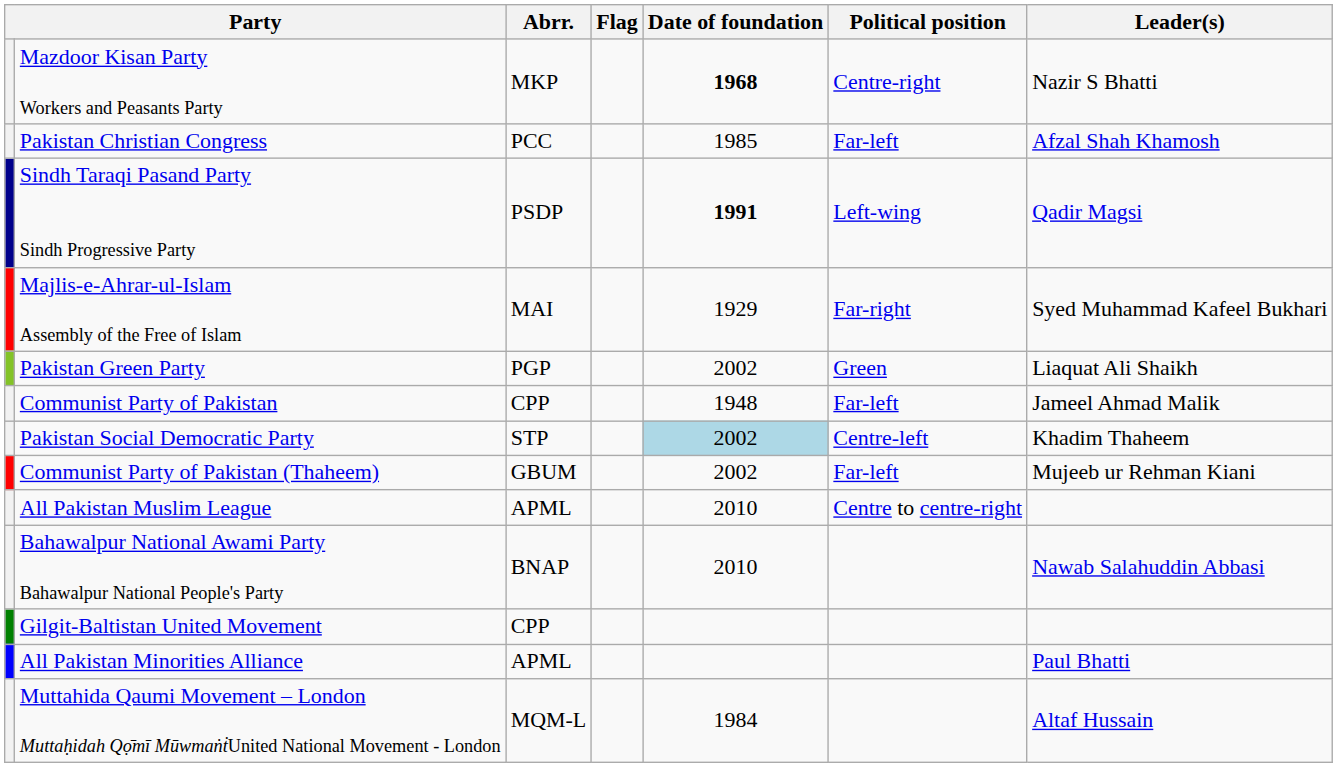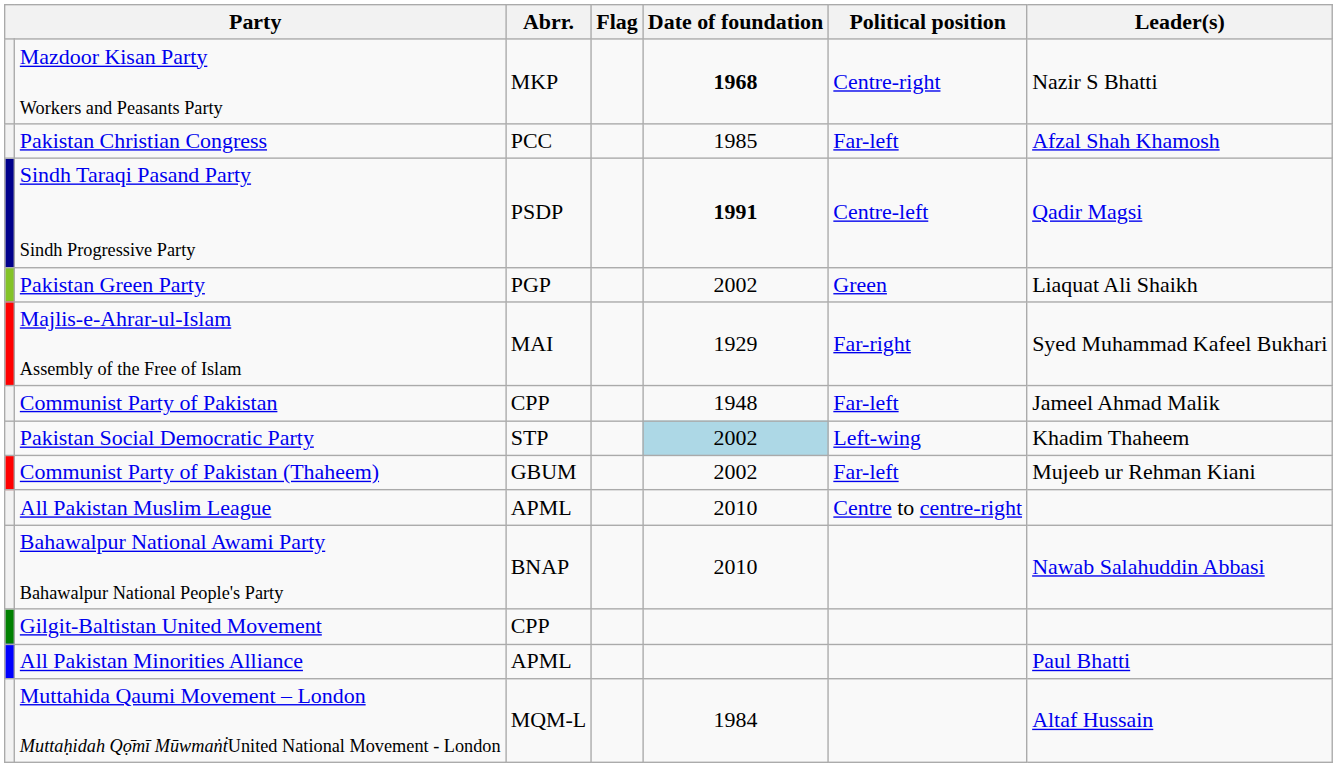(877, 212) Left-wing -> (881, 212) Centre-left
rows swapped: (112, 368) <-> (131, 308)
(881, 437) Centre-left -> (877, 437) Left-wing
